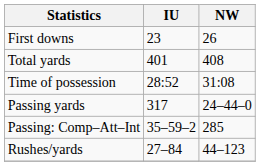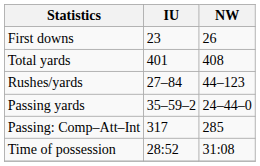rows swapped: (45, 149) <-> (62, 82)
(157, 105) 317 -> (171, 105) 35–59–2
(171, 127) 35–59–2 -> (157, 127) 317
